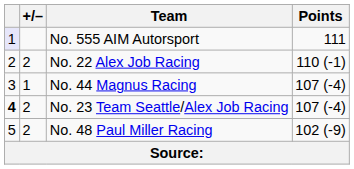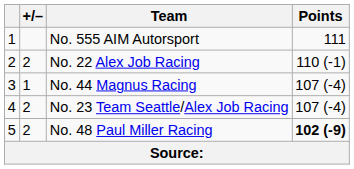(12, 39) lavender background -> (12, 39) no background
(12, 108) bold -> (12, 108) normal
(320, 130) normal -> (320, 130) bold
